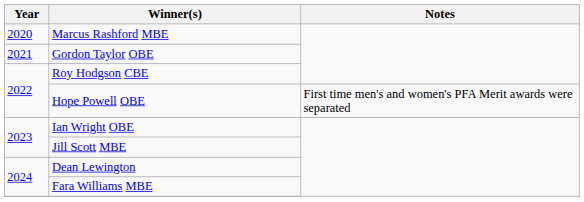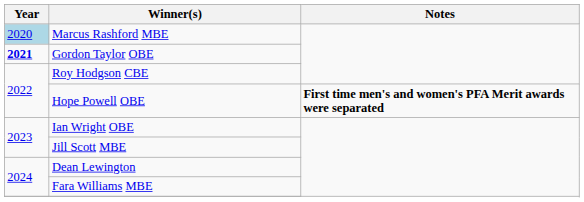(20, 34) no background -> (20, 34) lightblue background
(20, 53) normal -> (20, 53) bold
(438, 100) normal -> (434, 100) bold
